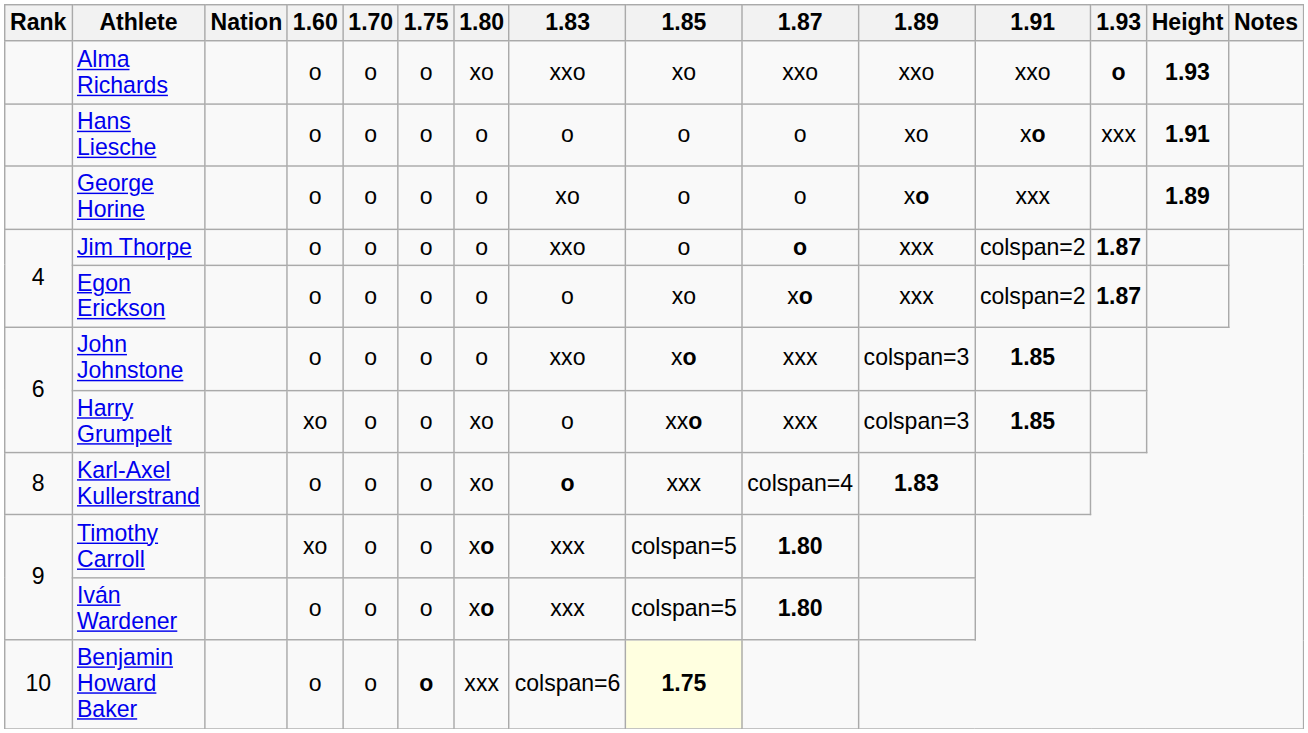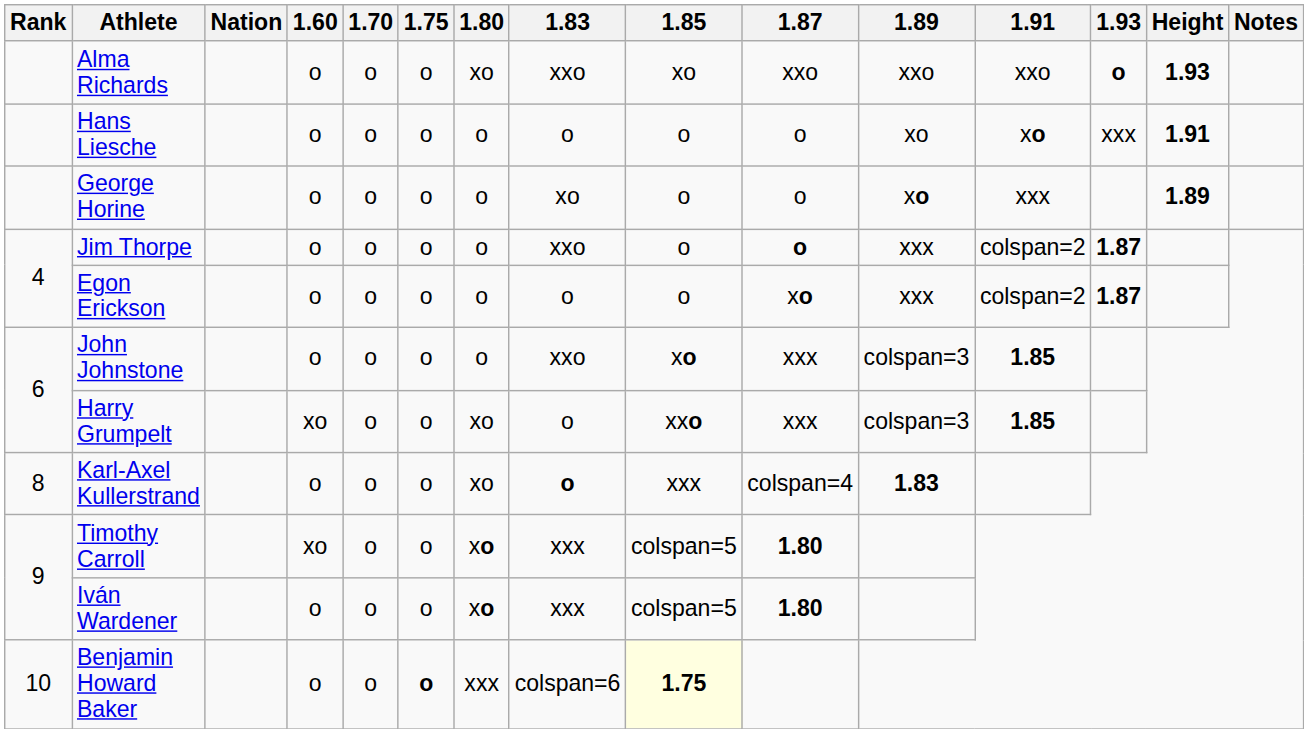(684, 296) xo -> (684, 296) o
